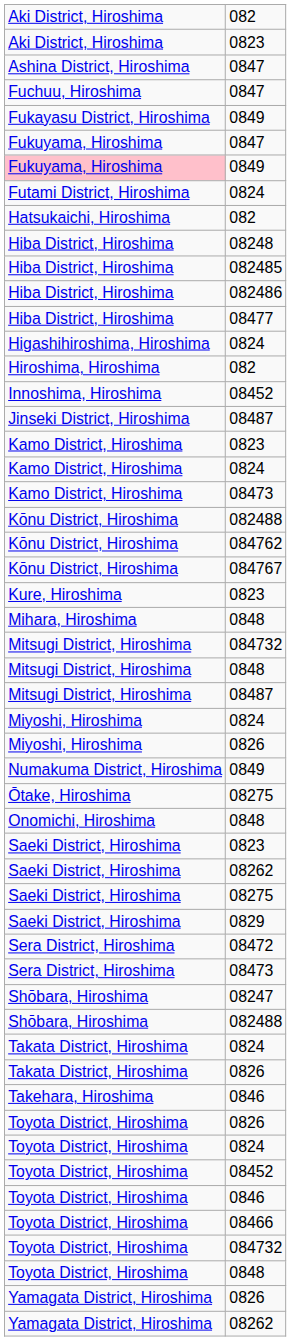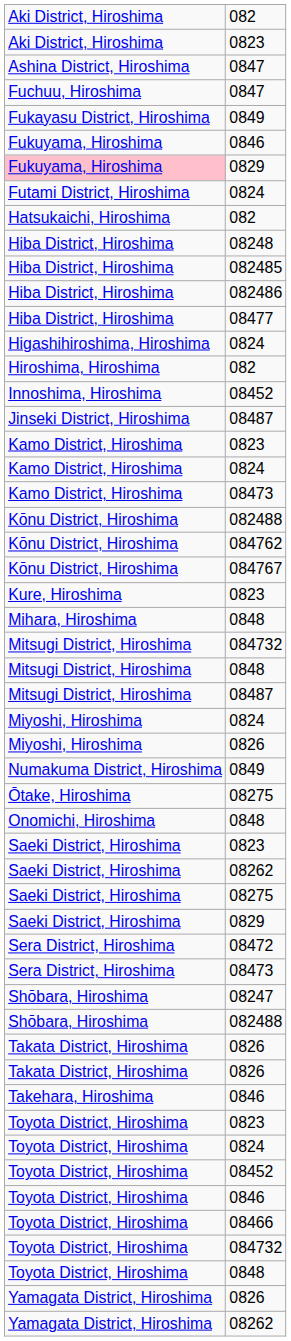(247, 142) 0847 -> (247, 142) 0846
(247, 167) 0849 -> (247, 167) 0829
(247, 1047) 0824 -> (247, 1047) 0826
(247, 1122) 0826 -> (247, 1122) 0823
